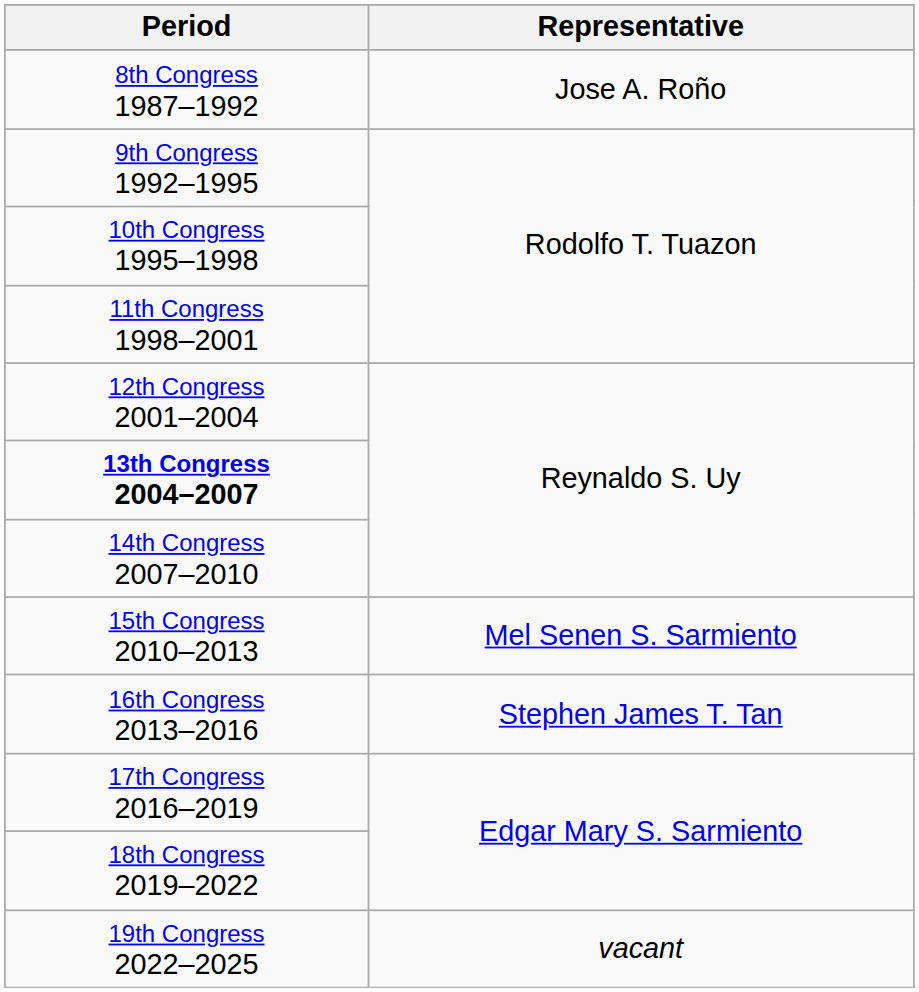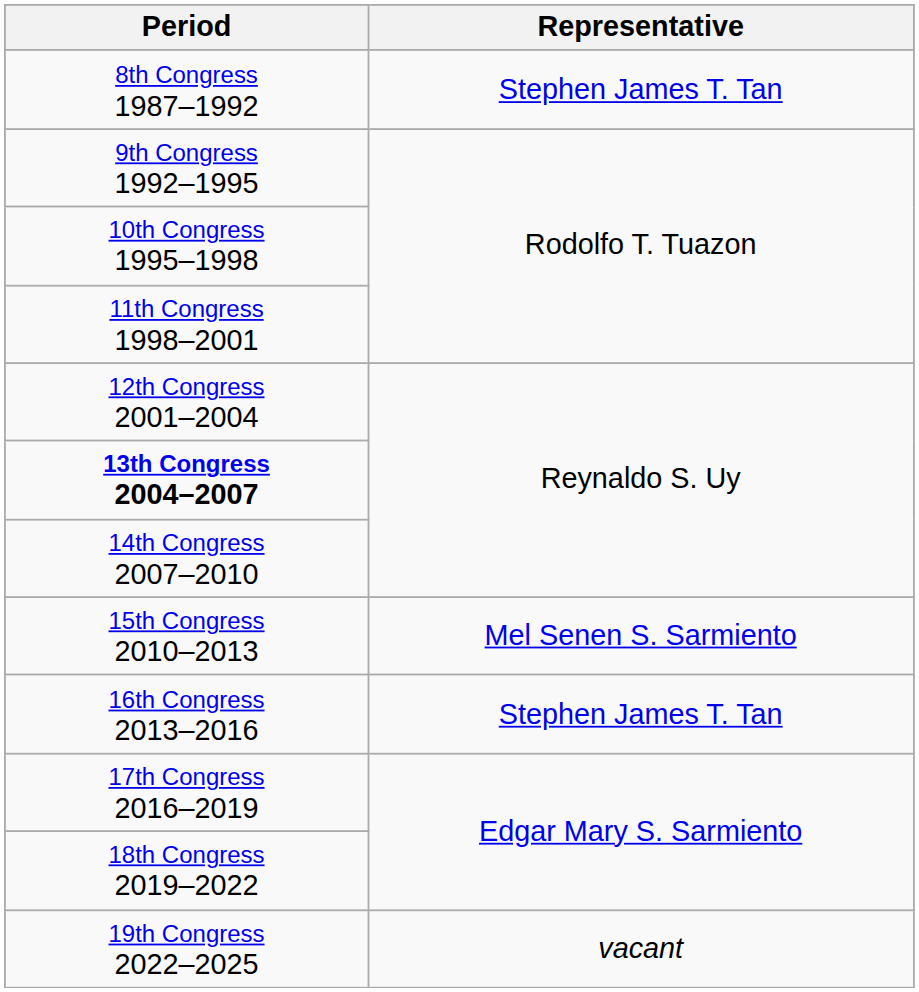(641, 89) Jose A. Roño -> (641, 89) Stephen James T. Tan
